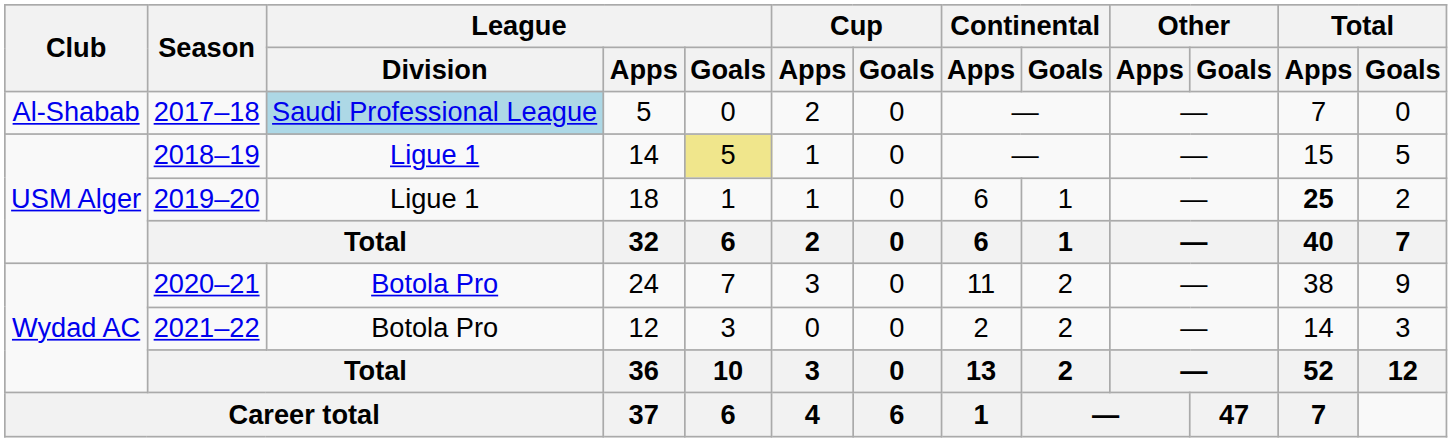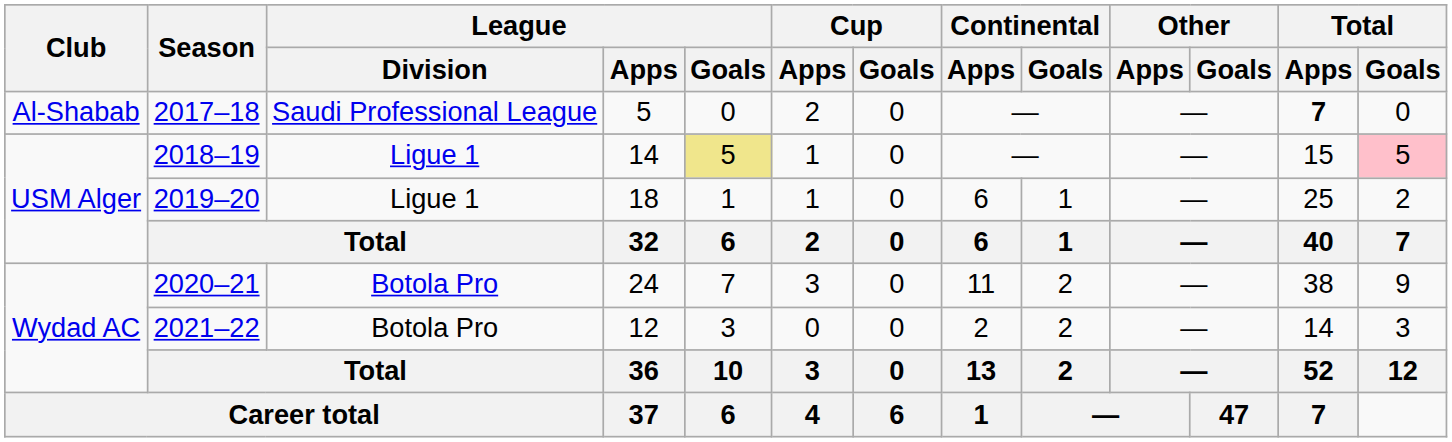(435, 112) lightblue background -> (435, 112) no background
(1318, 112) normal -> (1318, 112) bold
(1403, 155) no background -> (1403, 155) pink background
(1318, 198) bold -> (1318, 198) normal
